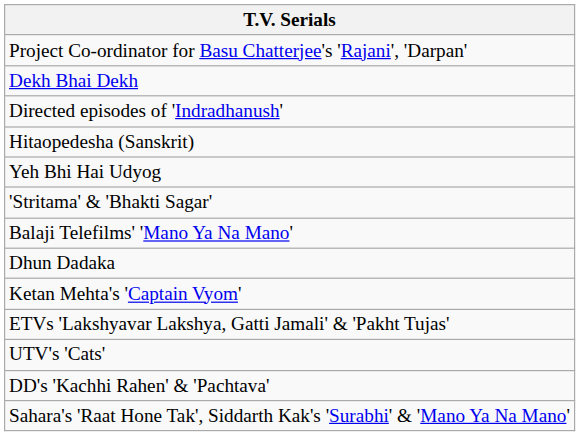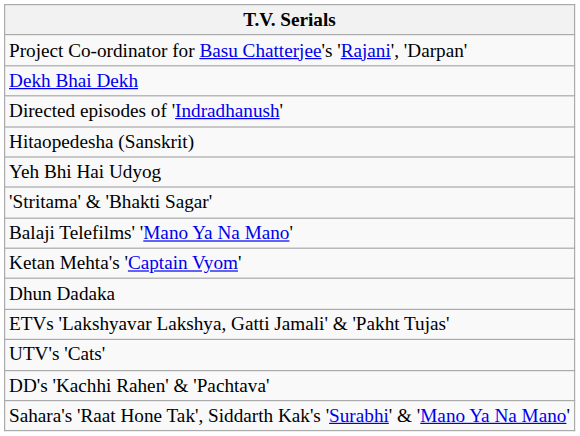(62, 263) Dhun Dadaka -> (125, 263) Ketan Mehta's 'Captain Vyom'
(125, 293) Ketan Mehta's 'Captain Vyom' -> (62, 293) Dhun Dadaka
